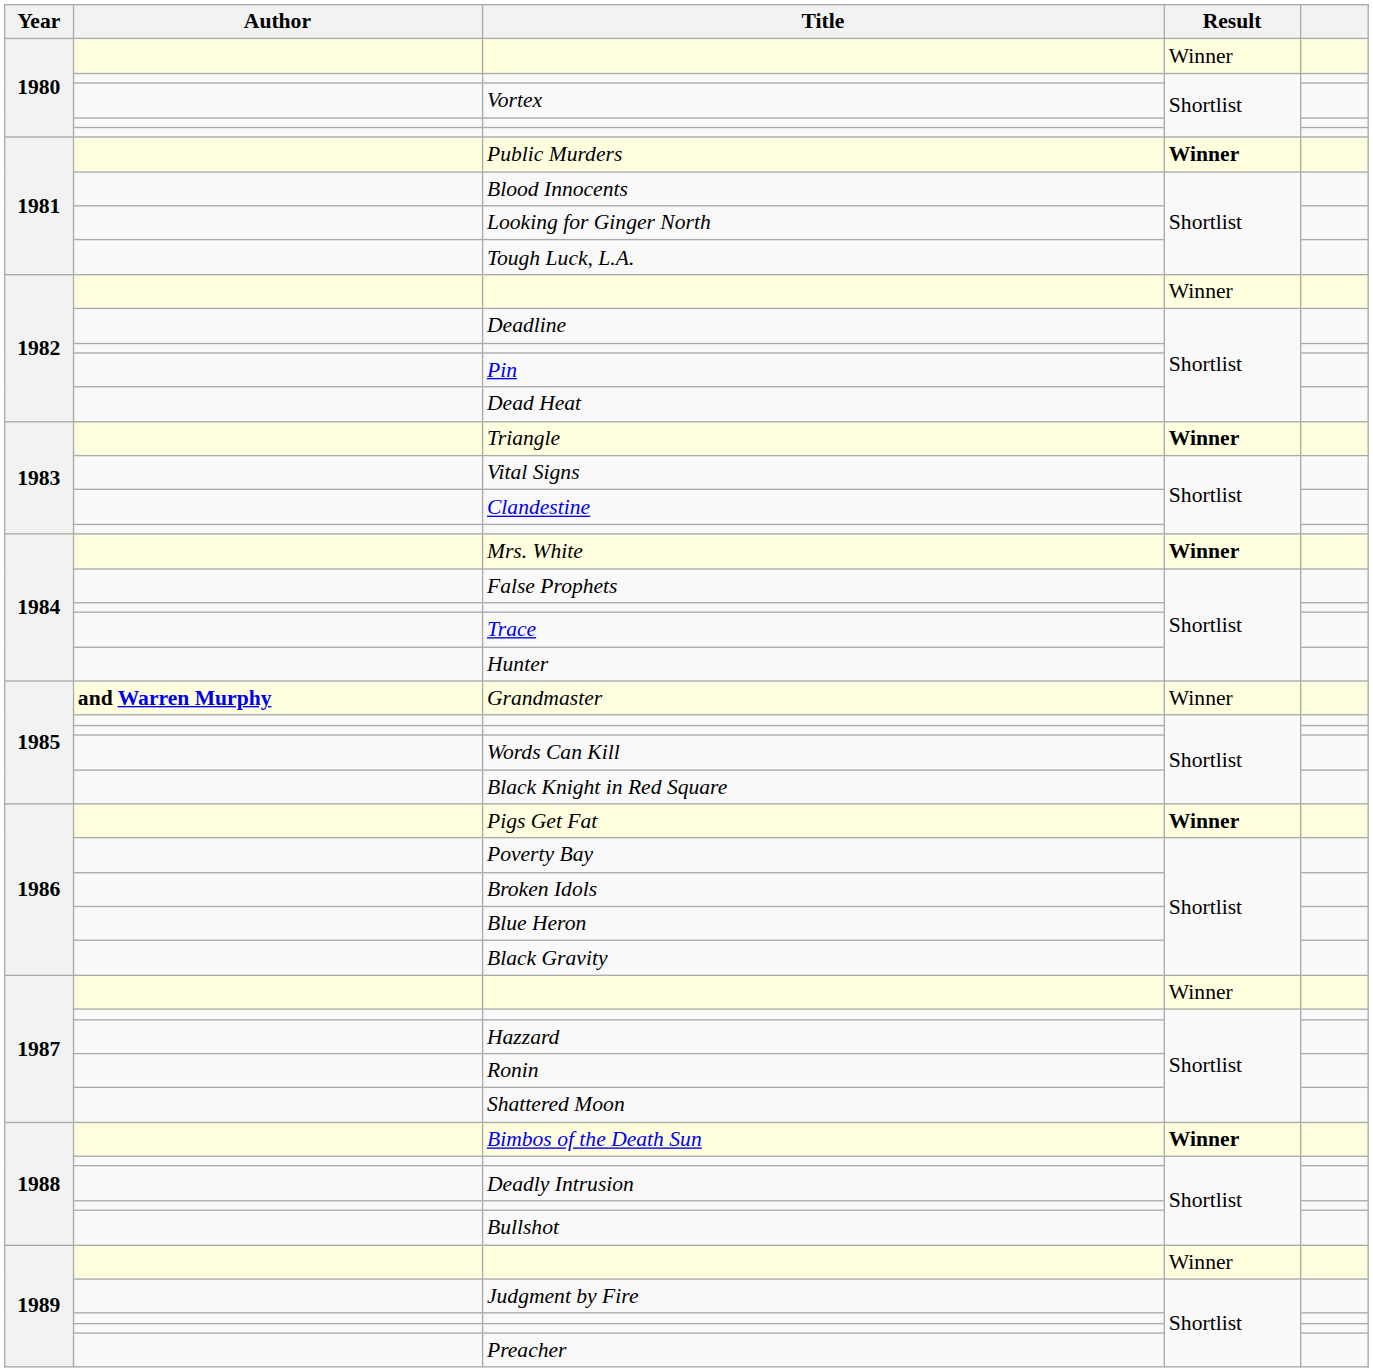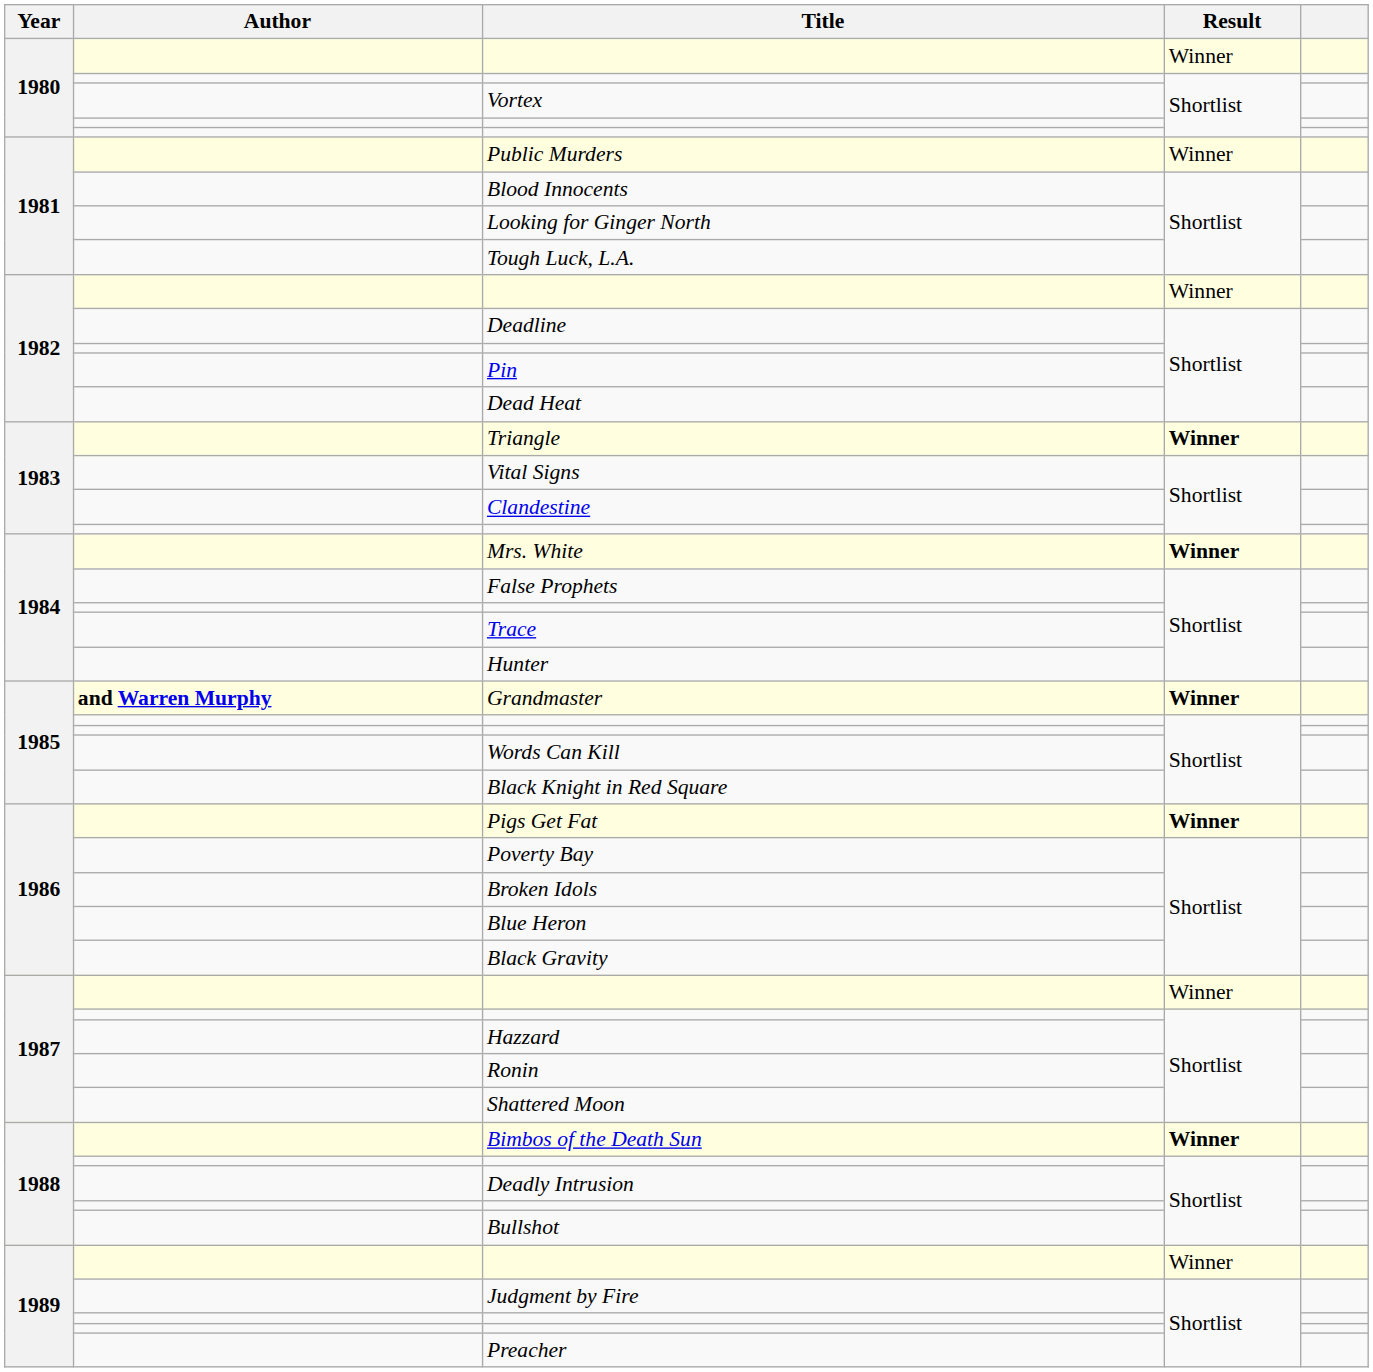(1204, 154) bold -> (1201, 154) normal
(1201, 697) normal -> (1204, 697) bold
